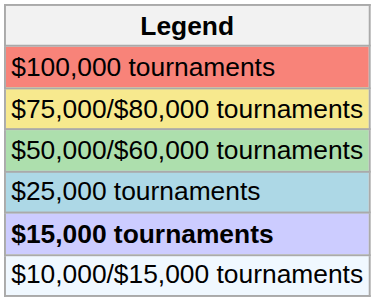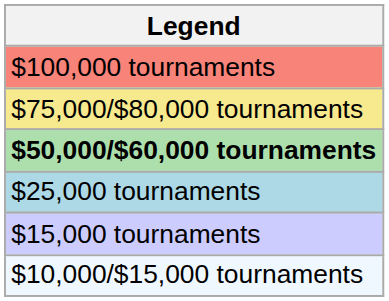(187, 150) normal -> (194, 150) bold
(142, 233) bold -> (136, 233) normal
